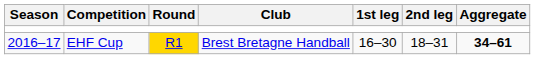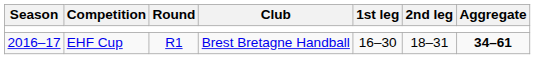(174, 43) gold background -> (174, 43) no background
